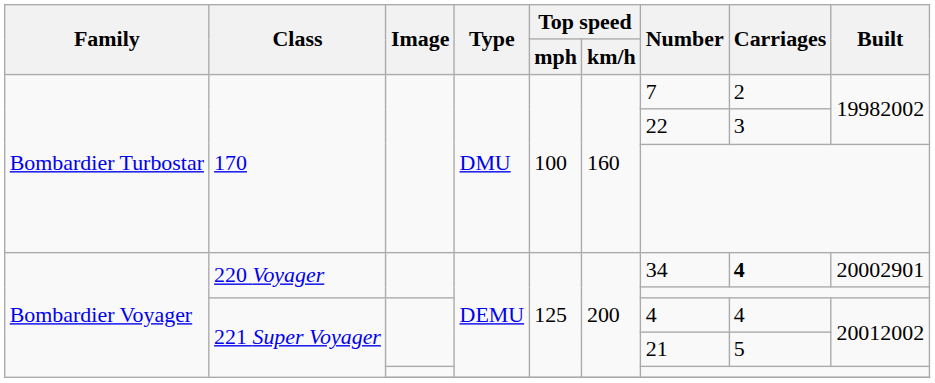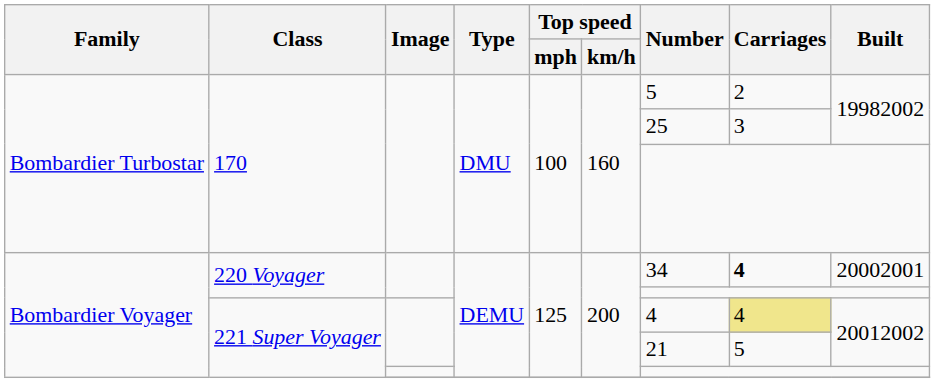(651, 91) 7 -> (651, 91) 5
(657, 126) 22 -> (657, 126) 25
(880, 269) 20002901 -> (880, 269) 20002001
(739, 314) no background -> (739, 314) khaki background
